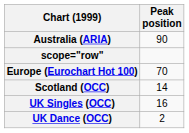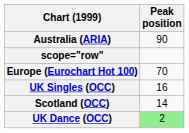rows swapped: (72, 87) <-> (72, 103)
(162, 119) no background -> (162, 119) lightgreen background
